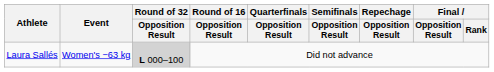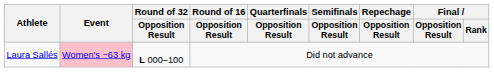(96, 55) no background -> (96, 55) pink background
(161, 60) lightgrey background -> (161, 60) no background
